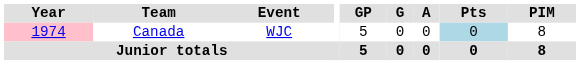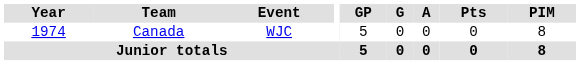(49, 32) pink background -> (49, 32) no background
(474, 32) lightblue background -> (474, 32) no background
